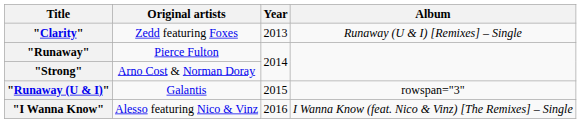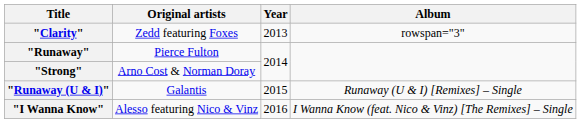(433, 33) Runaway (U & I) [Remixes] – Single -> (433, 33) rowspan="3"
(433, 90) rowspan="3" -> (433, 90) Runaway (U & I) [Remixes] – Single
